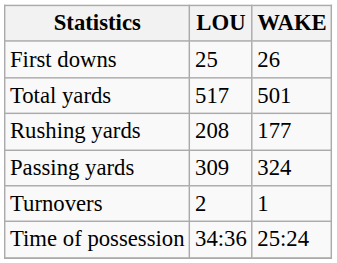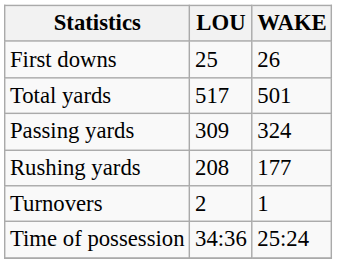rows swapped: (75, 131) <-> (72, 167)
